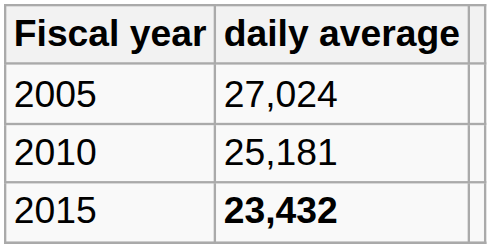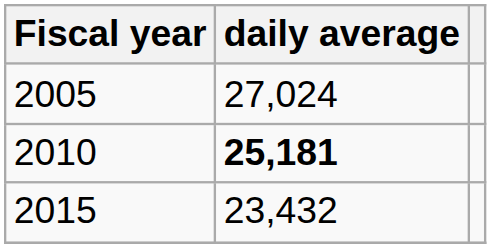(281, 152) normal -> (281, 152) bold
(281, 211) bold -> (281, 211) normal
